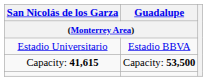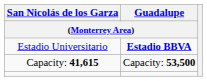(159, 46) normal -> (159, 46) bold
